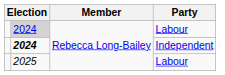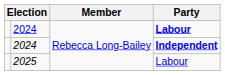(25, 29) lightgrey background -> (25, 29) no background
(172, 29) normal -> (173, 29) bold
(25, 45) bold -> (25, 45) normal
(185, 45) normal -> (187, 45) bold
